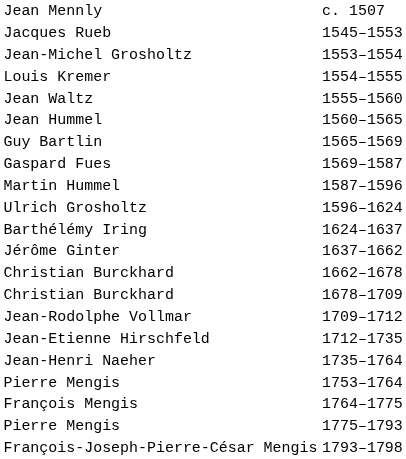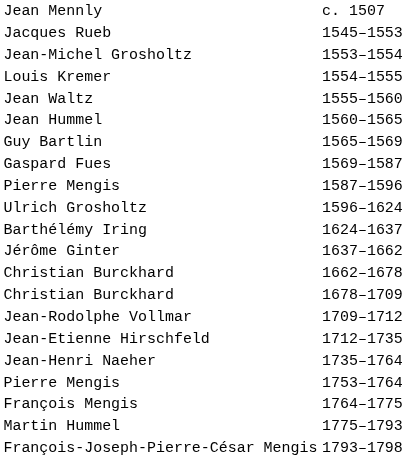(62, 186) Martin Hummel -> (62, 186) Pierre Mengis
(62, 426) Pierre Mengis -> (62, 426) Martin Hummel
